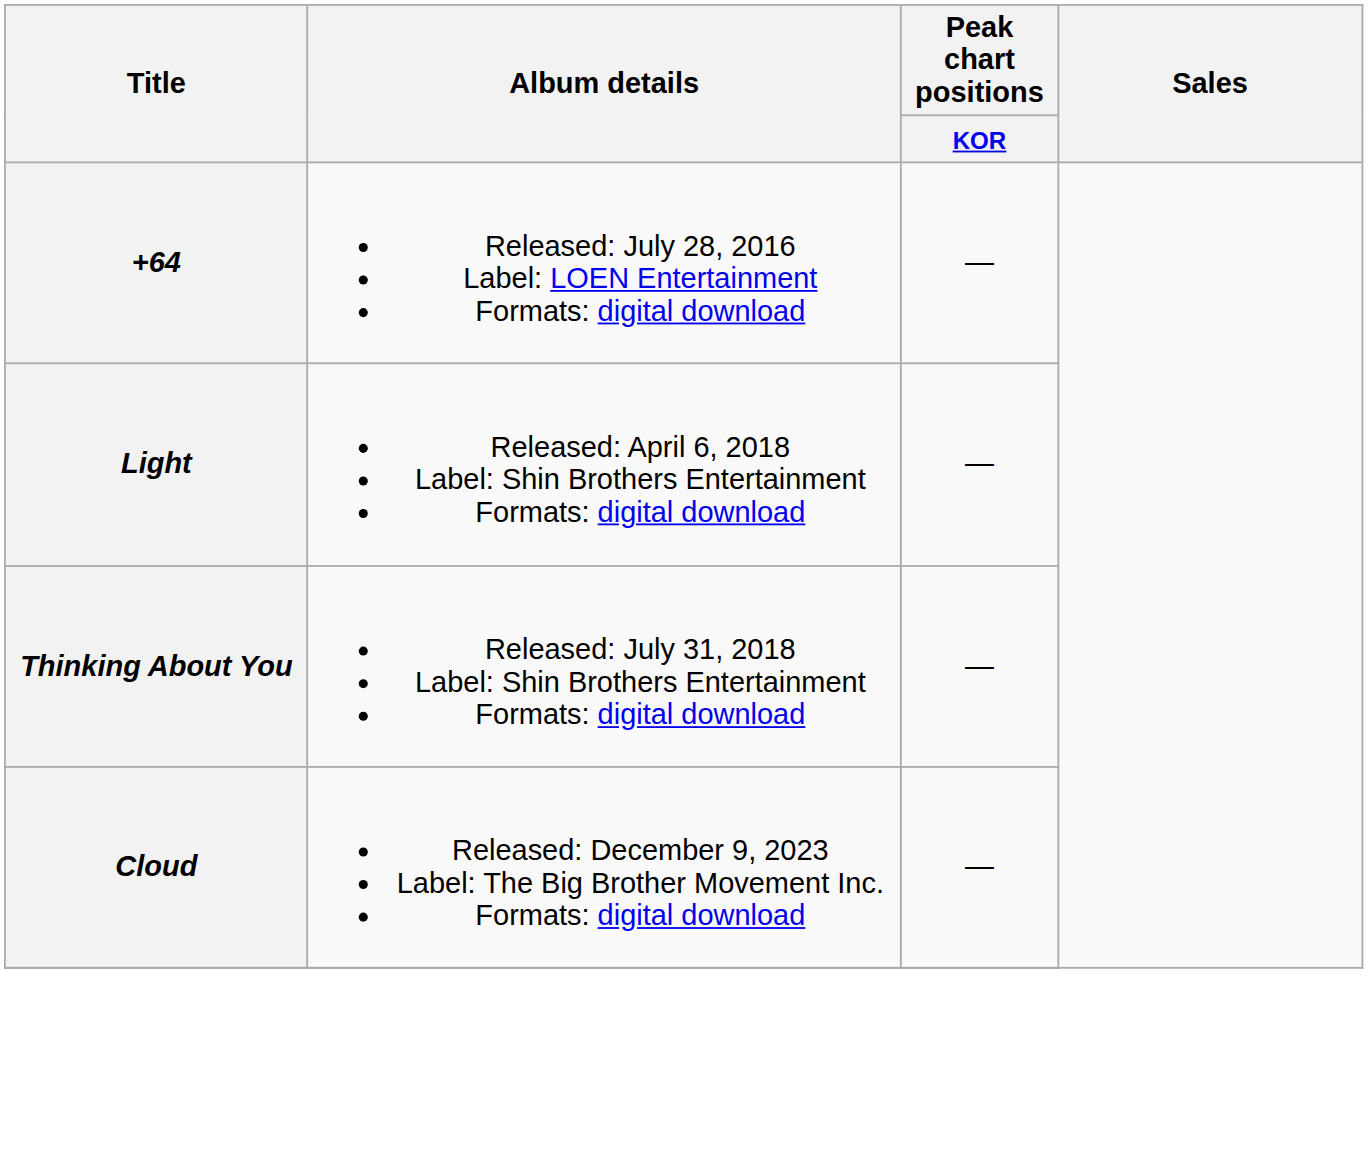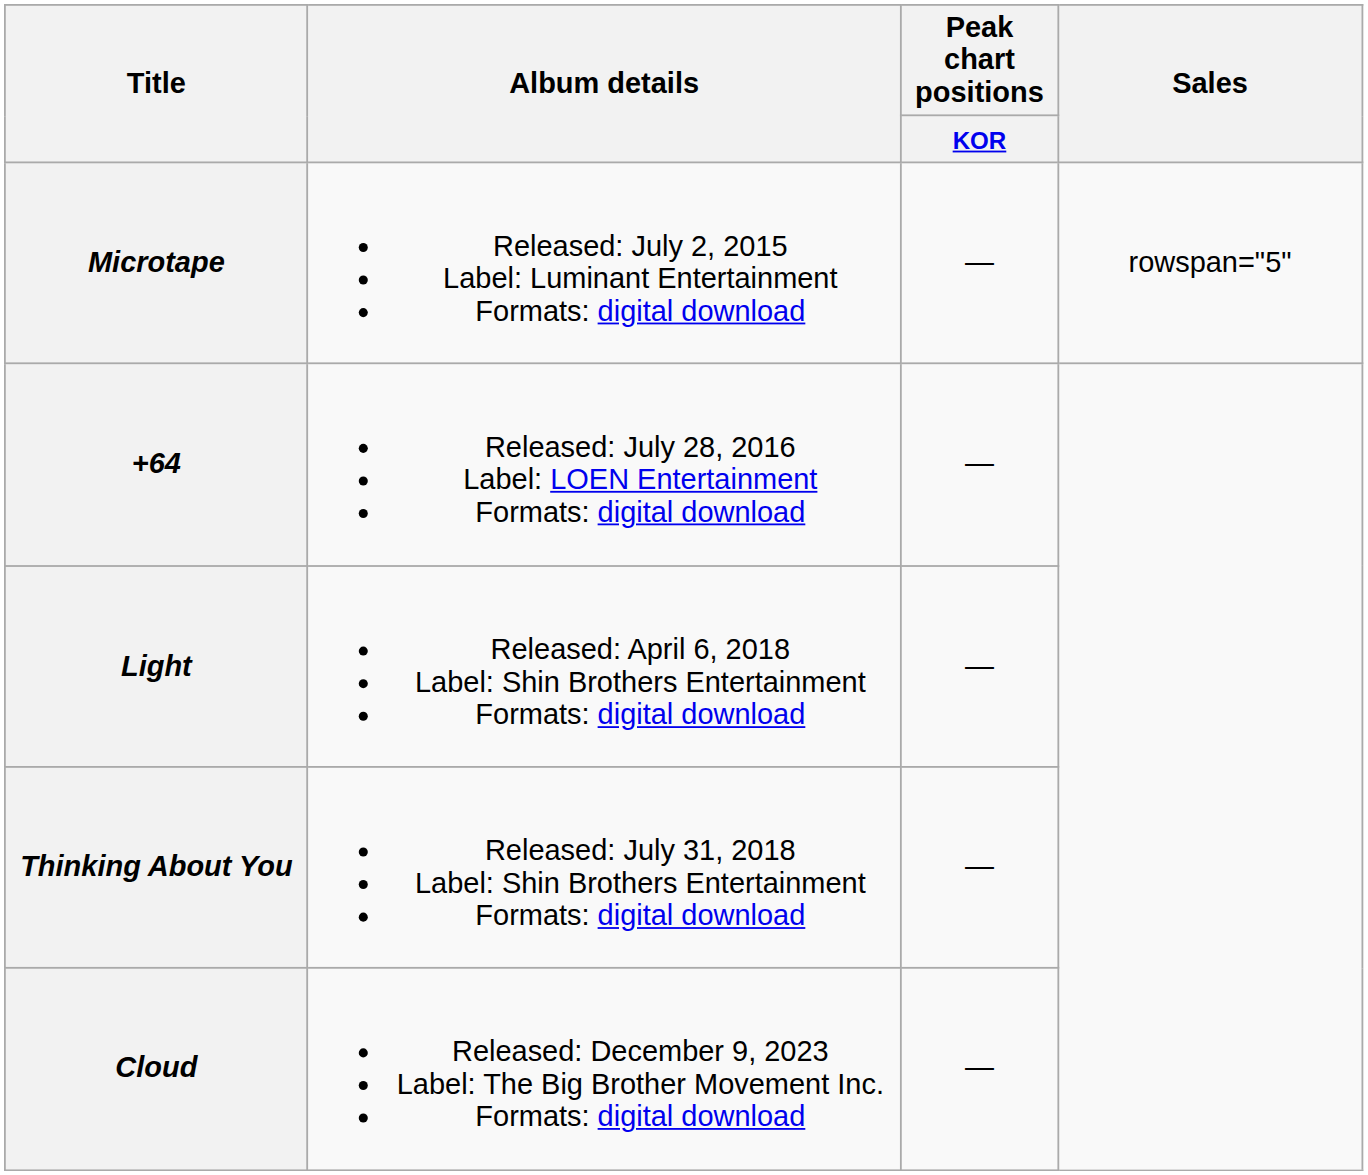+ row: (156, 262)
